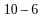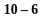(21, 9) normal -> (21, 9) bold
